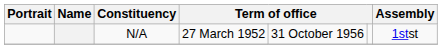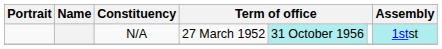(317, 34) no background -> (317, 34) paleturquoise background
(405, 34) no background -> (405, 34) paleturquoise background
